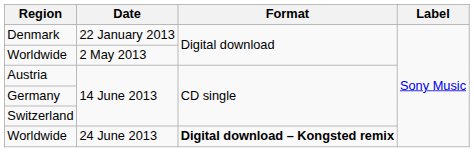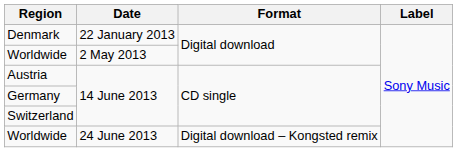(287, 136) bold -> (279, 136) normal
